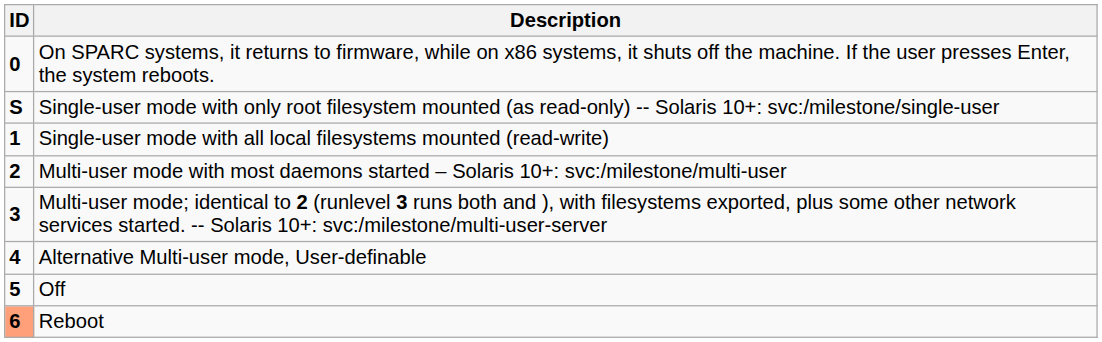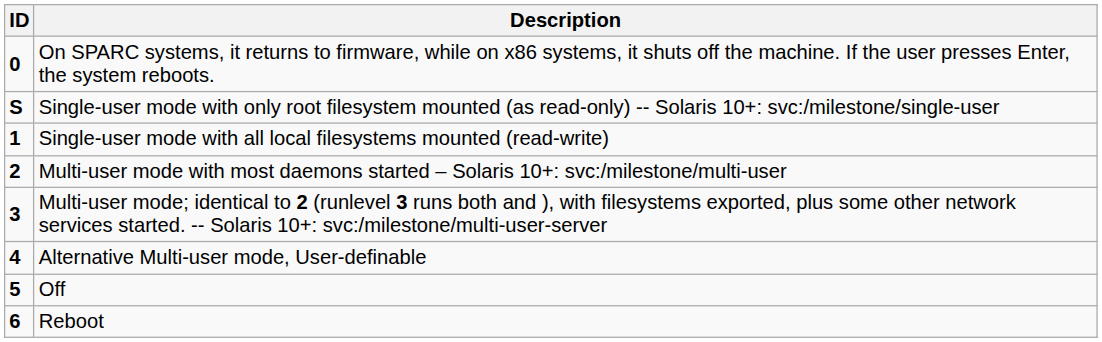(15, 321) lightsalmon background -> (15, 321) no background
